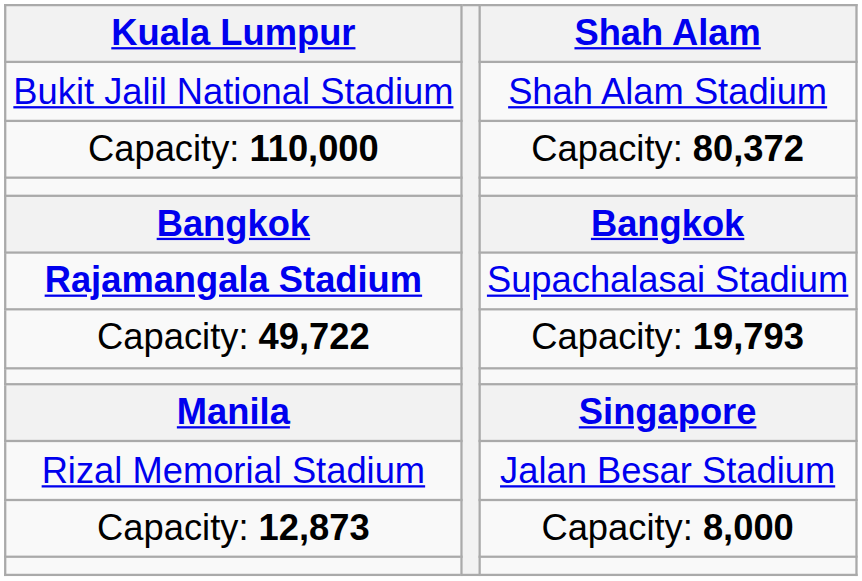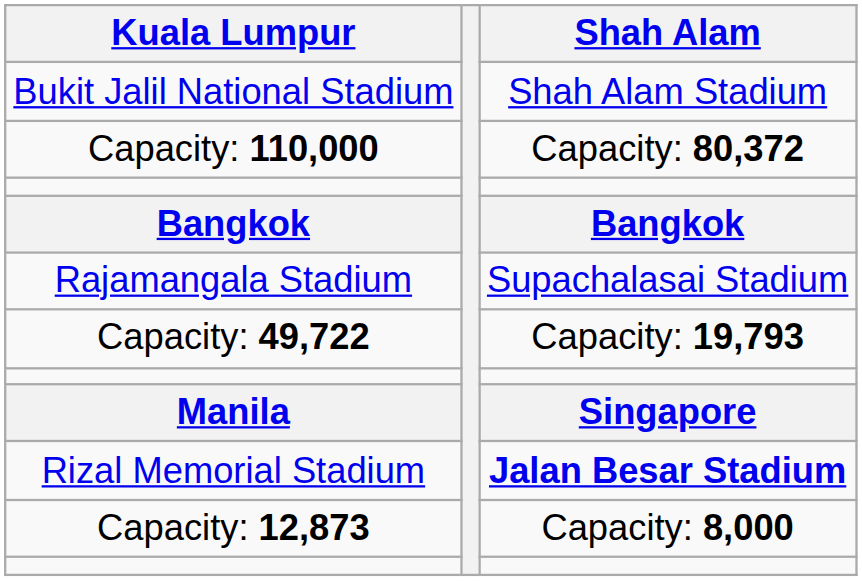(233, 280) bold -> (233, 280) normal
(668, 469) normal -> (668, 469) bold
